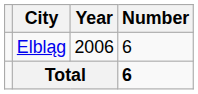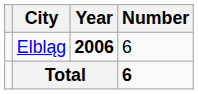(94, 46) normal -> (94, 46) bold
